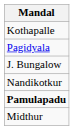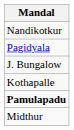(31, 30) Kothapalle -> (34, 30) Nandikotkur
(34, 82) Nandikotkur -> (31, 82) Kothapalle
